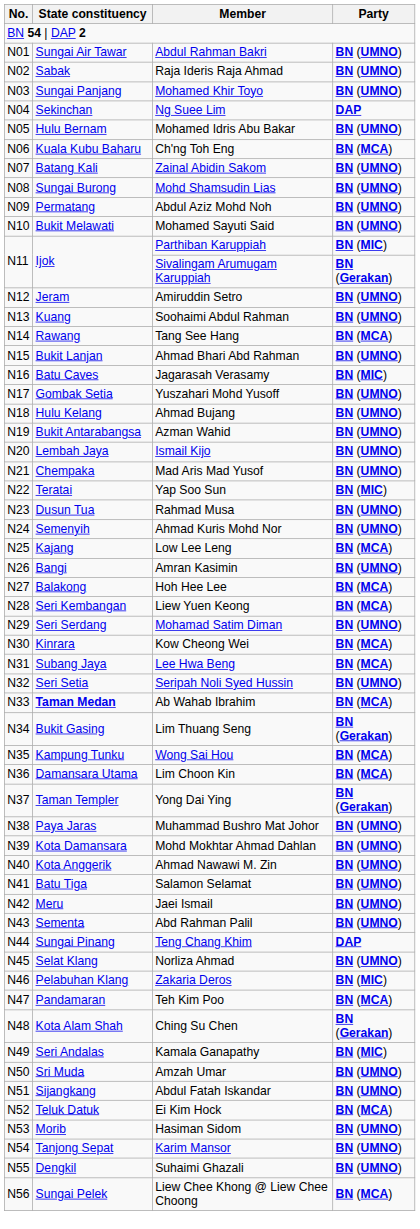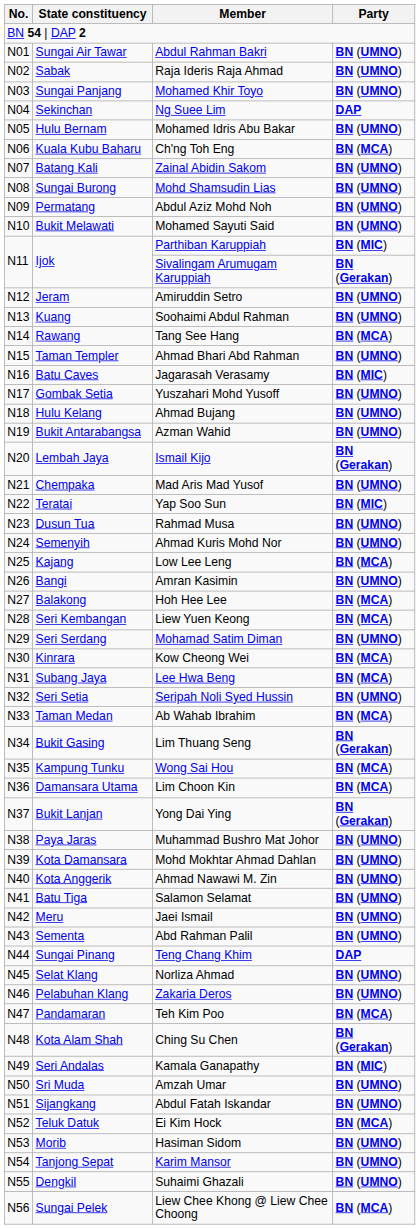(69, 355) Bukit Lanjan -> (77, 355) Taman Templer
(369, 452) BN (UMNO) -> (364, 458) BN (Gerakan)
(76, 702) bold -> (74, 716) normal
(77, 800) Taman Templer -> (69, 814) Bukit Lanjan
(361, 980) BN (MIC) -> (369, 994) BN (UMNO)
